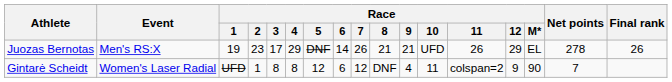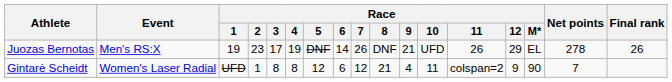(294, 50) 29 -> (294, 50) 19
(385, 50) 21 -> (385, 50) DNF
(385, 68) DNF -> (385, 68) 21
